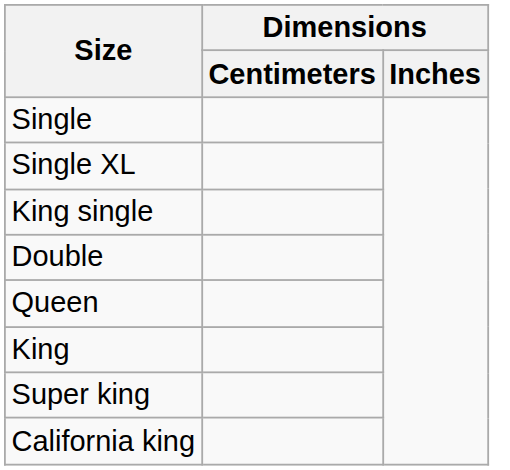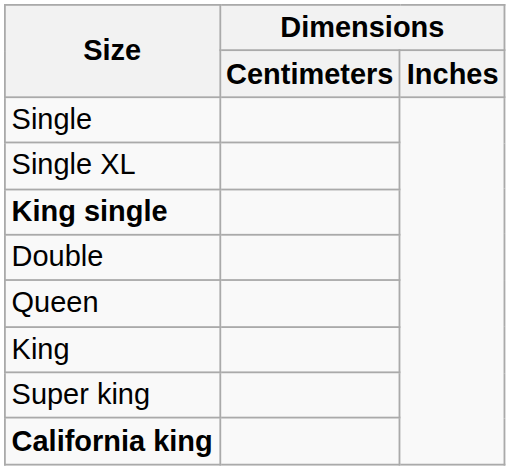(82, 211) normal -> (90, 211) bold
(103, 440) normal -> (112, 440) bold
